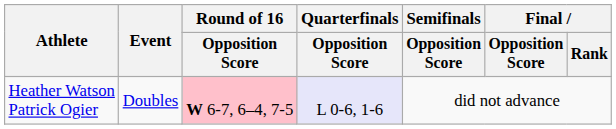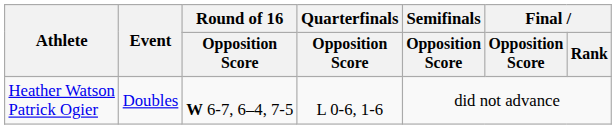(240, 110) pink background -> (240, 110) no background
(350, 110) lavender background -> (350, 110) no background
